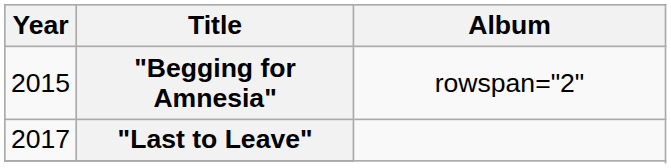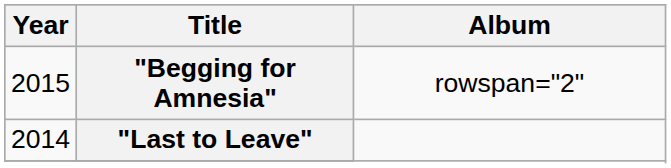(40, 139) 2017 -> (40, 139) 2014
